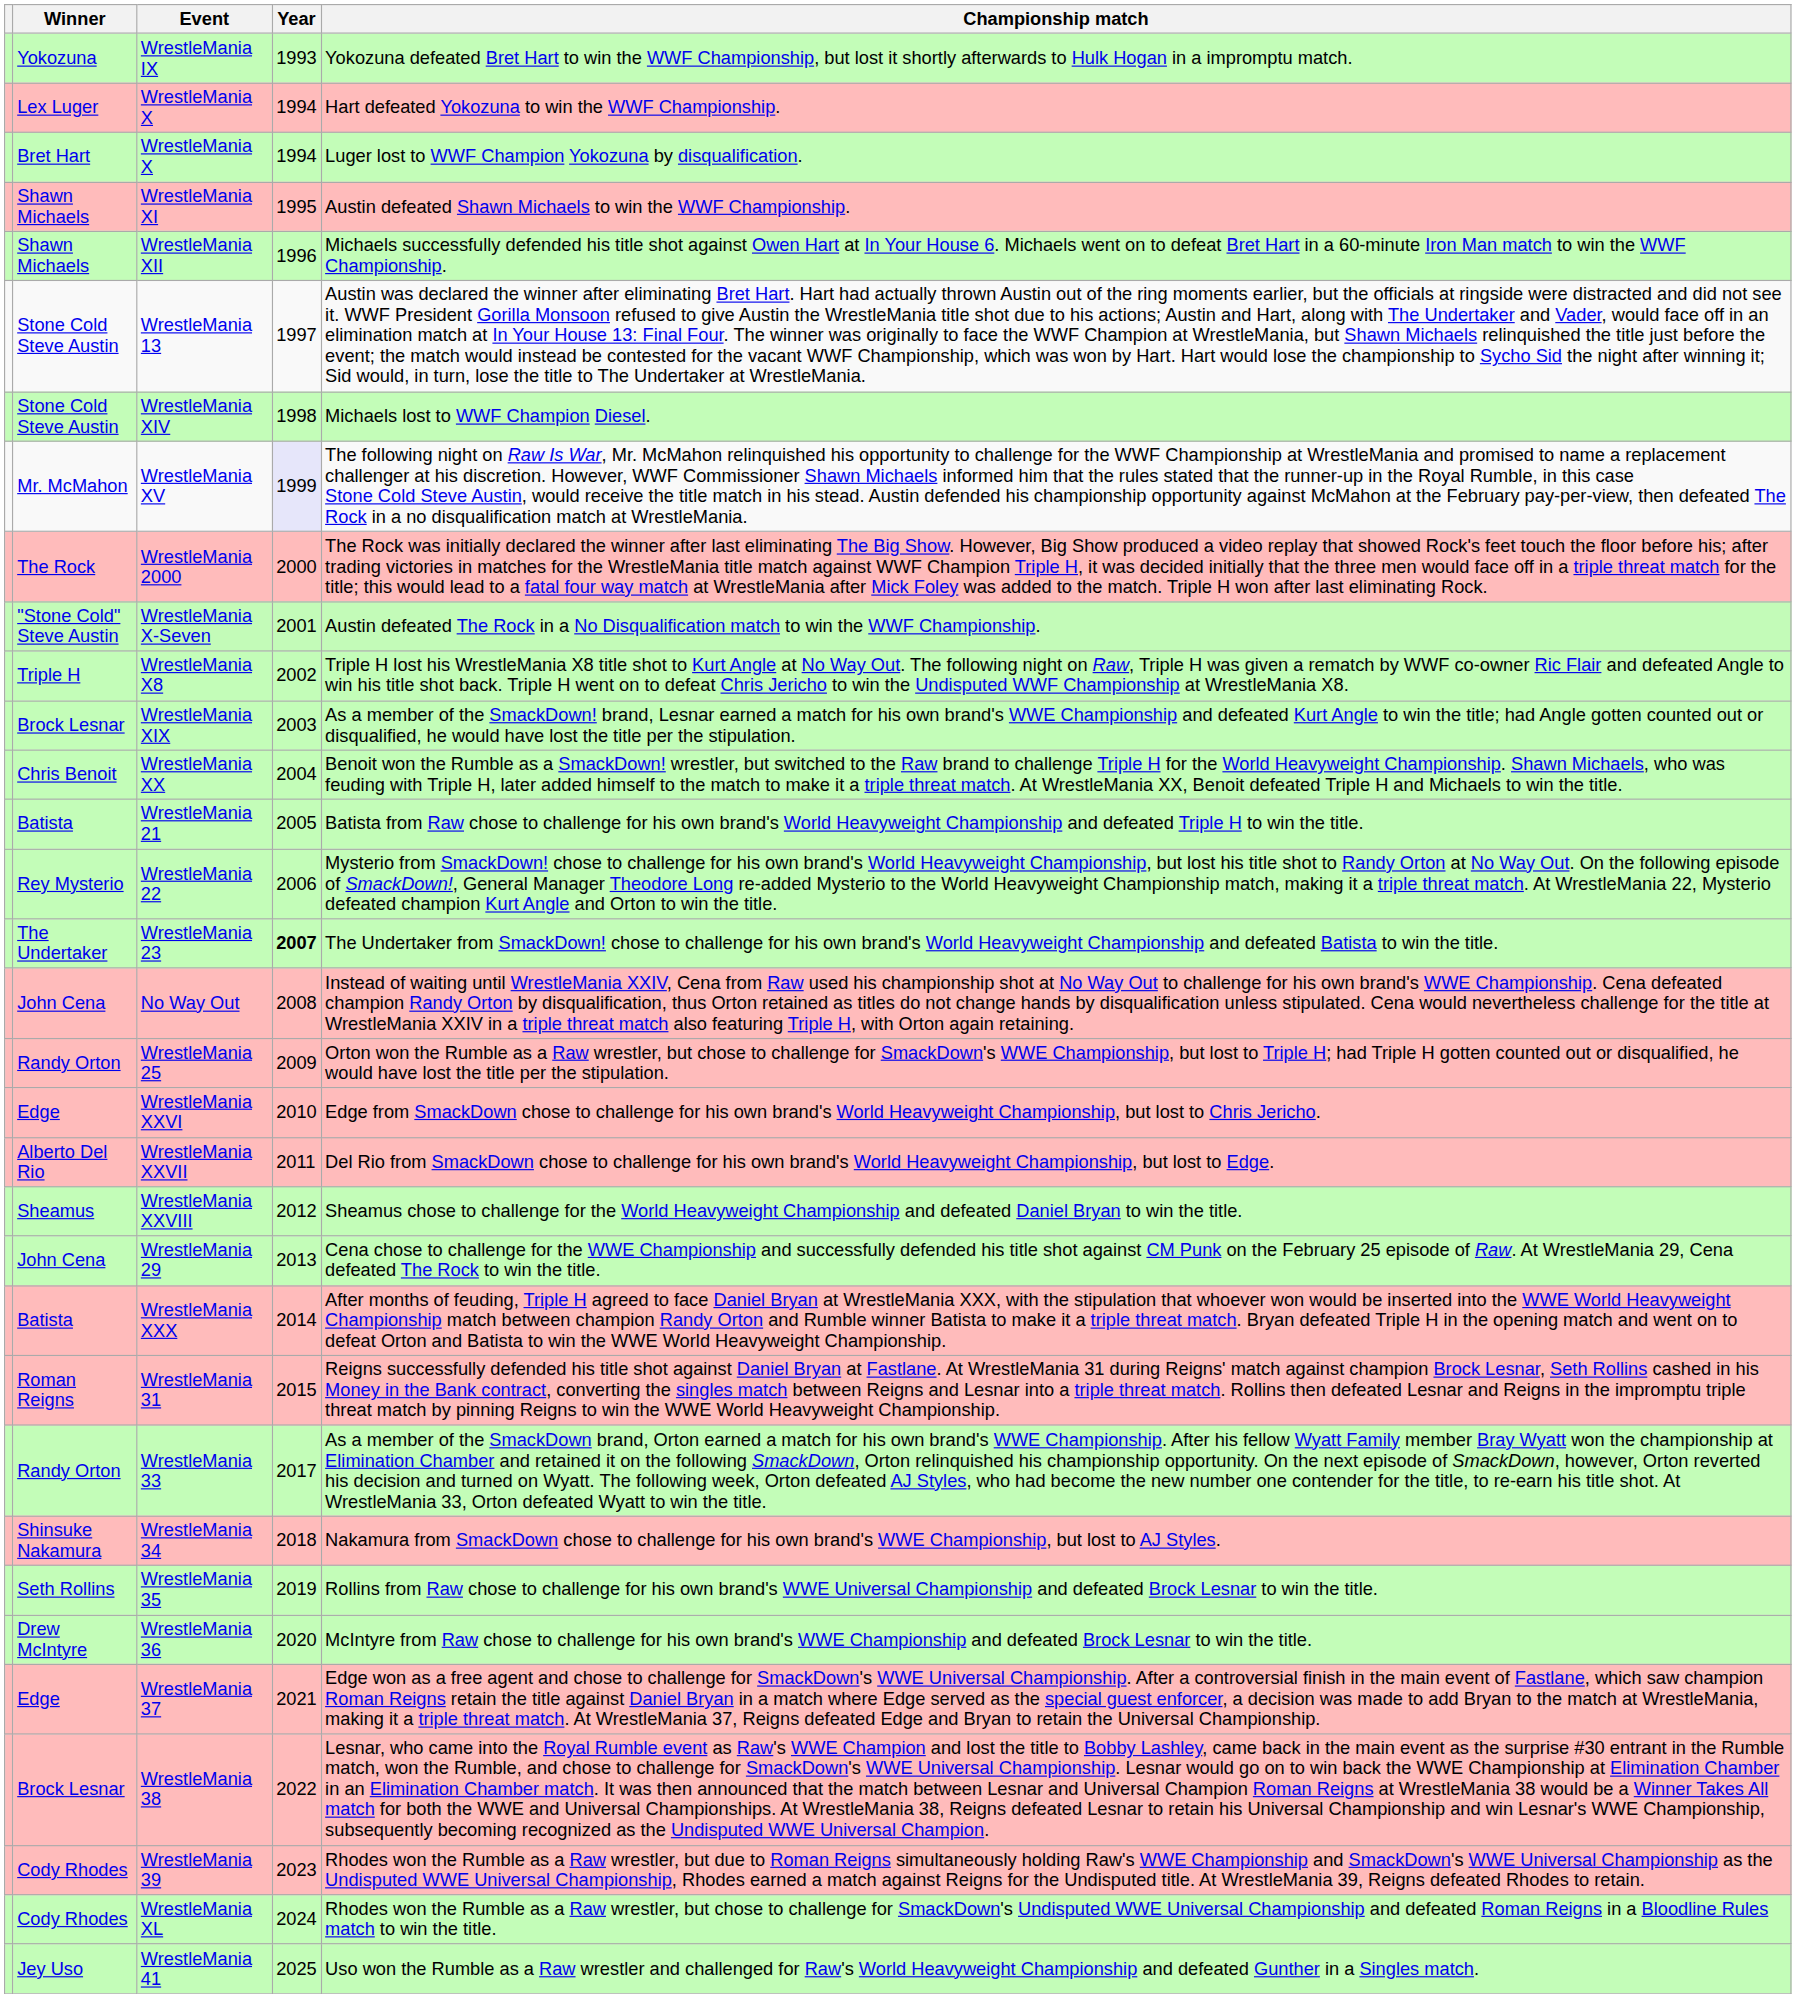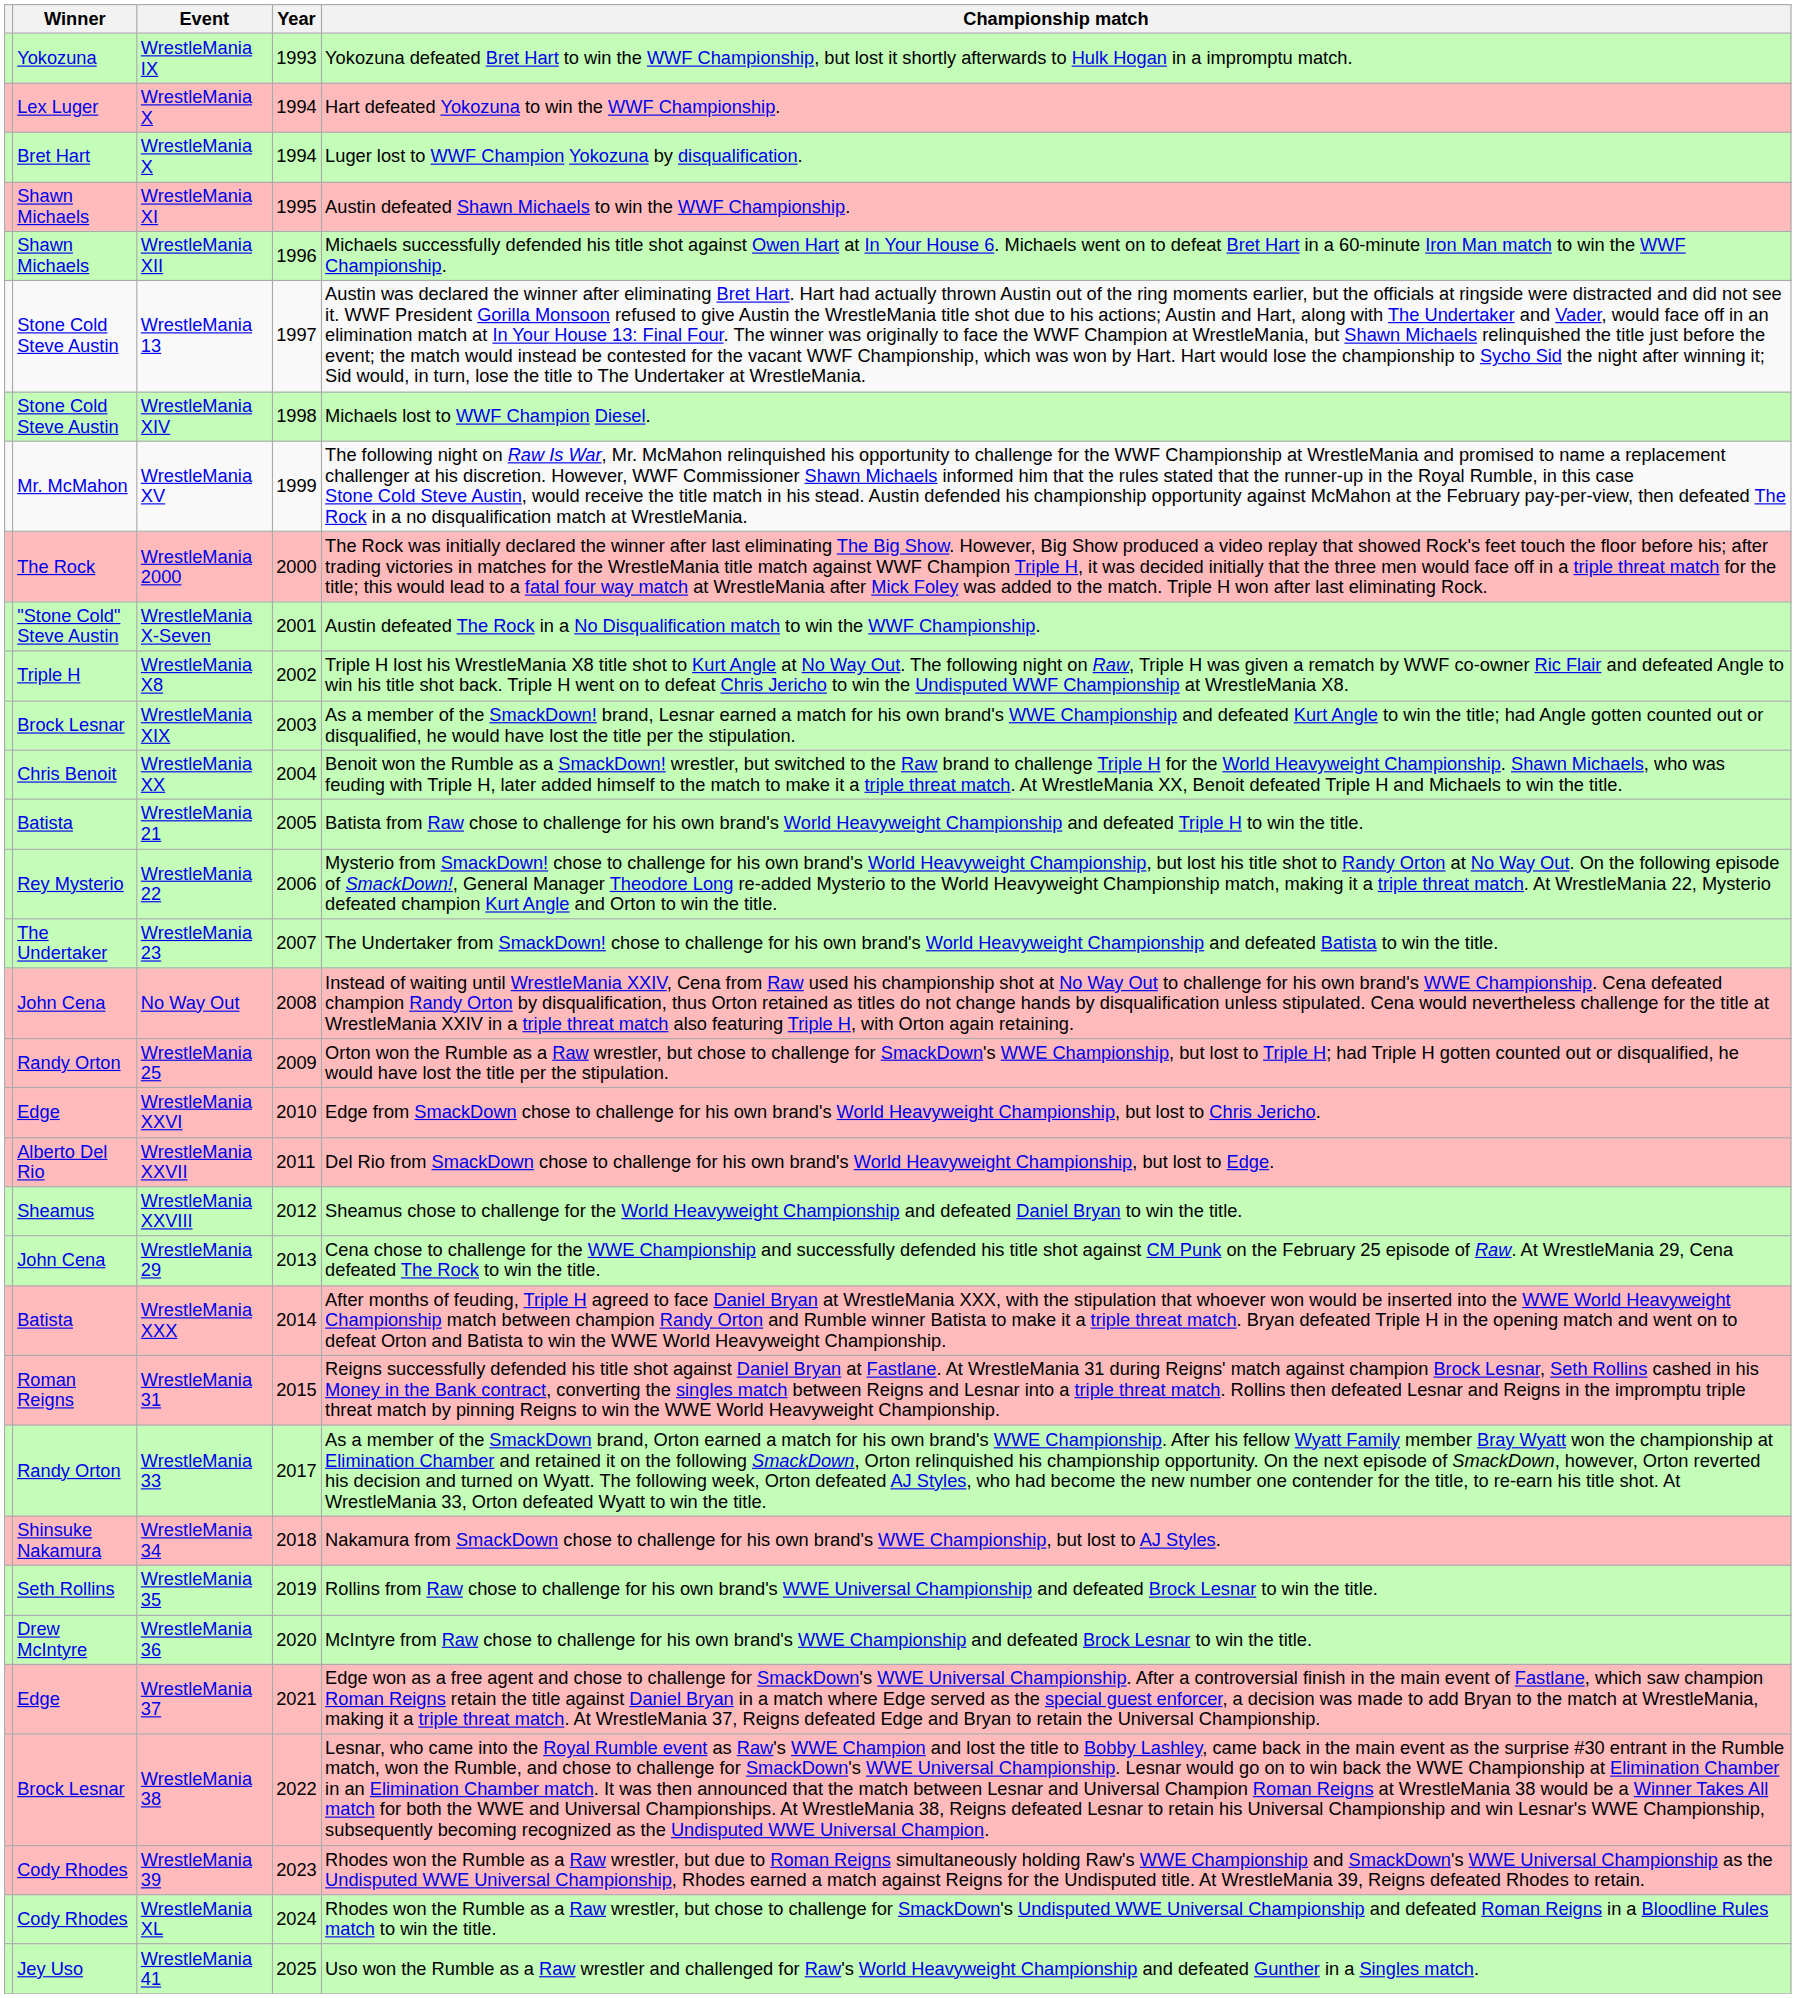(296, 486) lavender background -> (296, 486) no background
(296, 943) bold -> (296, 943) normal
